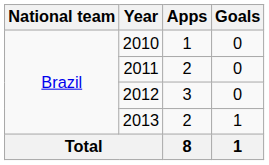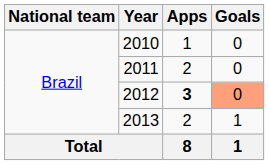(187, 95) normal -> (187, 95) bold
(238, 95) no background -> (238, 95) lightsalmon background
